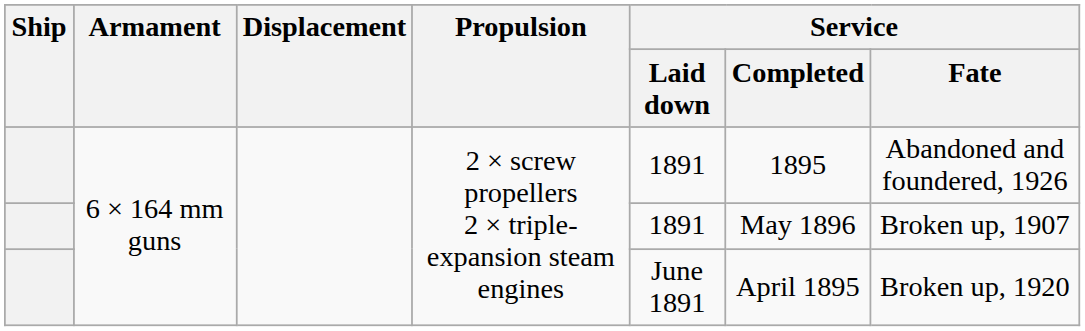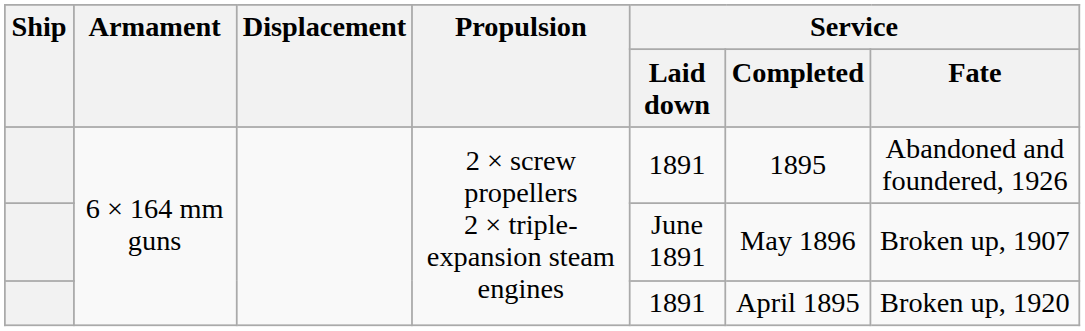(677, 225) 1891 -> (677, 241) June 1891
(677, 286) June 1891 -> (677, 302) 1891
